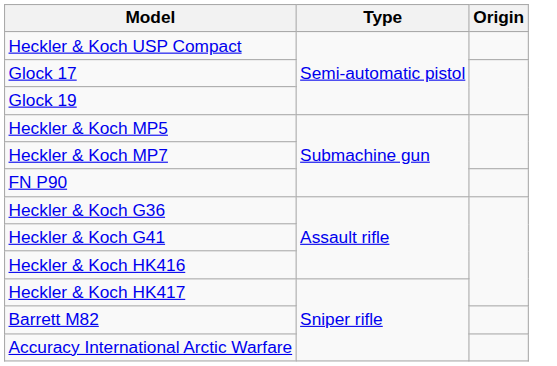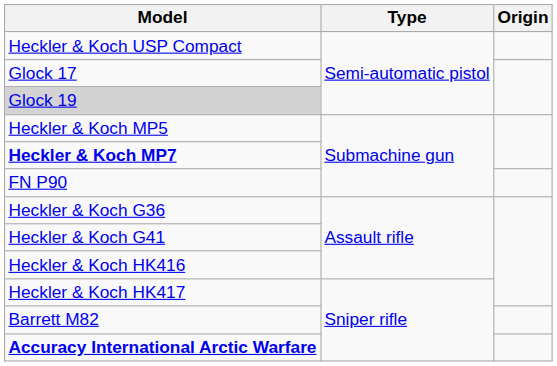(43, 100) no background -> (43, 100) lightgrey background
(88, 155) normal -> (93, 155) bold
(150, 347) normal -> (162, 347) bold
